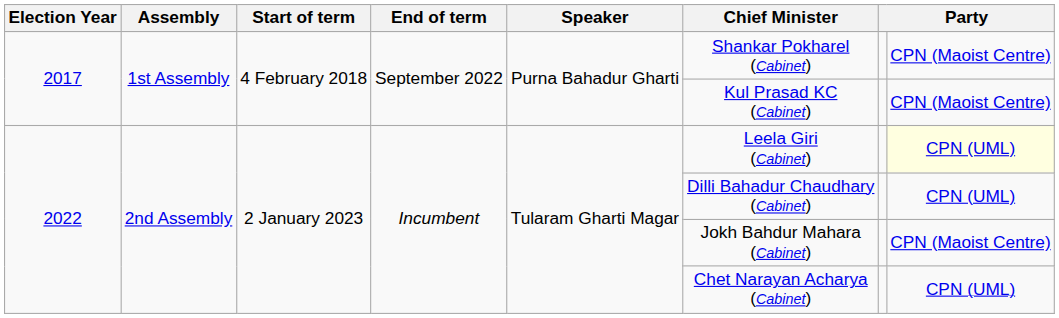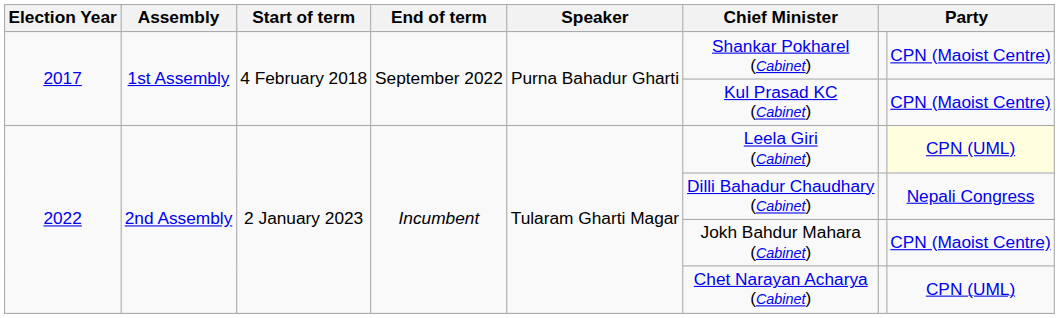(971, 195) CPN (UML) -> (971, 195) Nepali Congress
